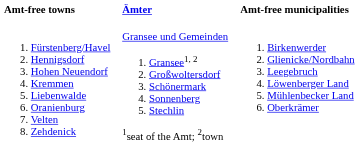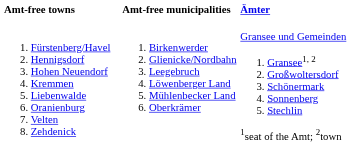columns swapped: (295, 10) <-> (137, 10)
